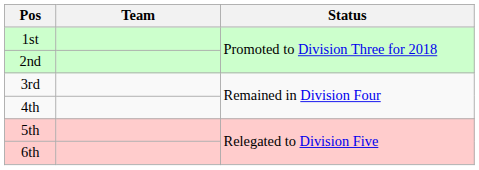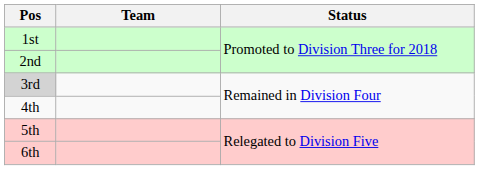(30, 84) no background -> (30, 84) lightgrey background
